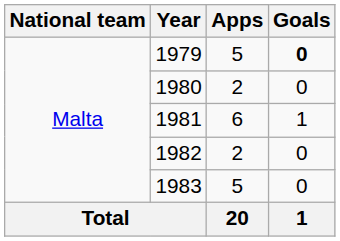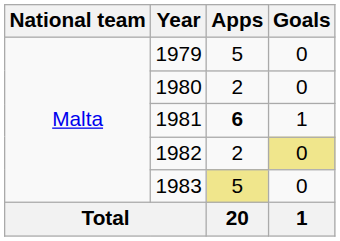(302, 53) bold -> (302, 53) normal
(237, 119) normal -> (237, 119) bold
(302, 152) no background -> (302, 152) khaki background
(237, 185) no background -> (237, 185) khaki background
